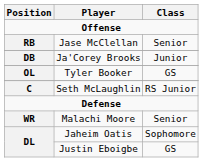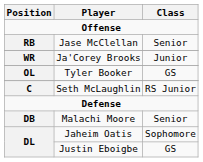(29, 58) DB -> (29, 58) WR
(29, 119) WR -> (29, 119) DB
